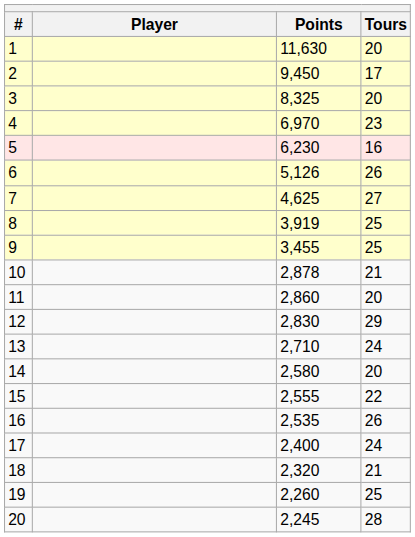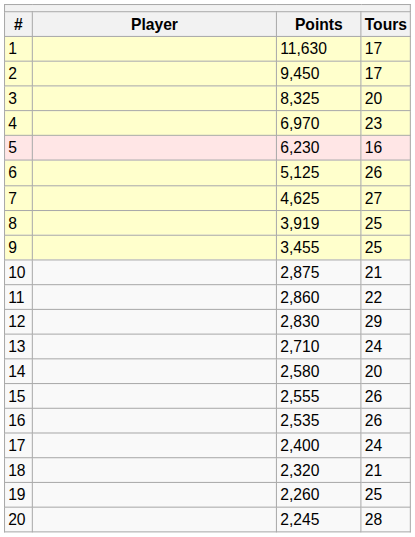(373, 49) 20 -> (373, 49) 17
(300, 173) 5,126 -> (300, 173) 5,125
(300, 272) 2,878 -> (300, 272) 2,875
(373, 297) 20 -> (373, 297) 22
(373, 396) 22 -> (373, 396) 26
